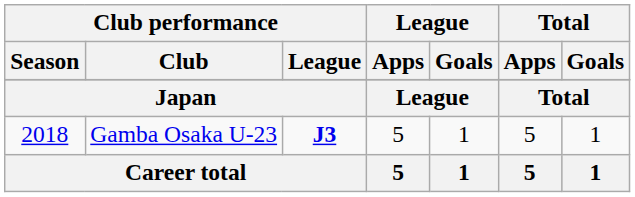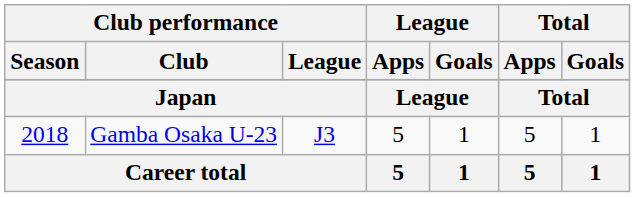(325, 135) bold -> (324, 135) normal
